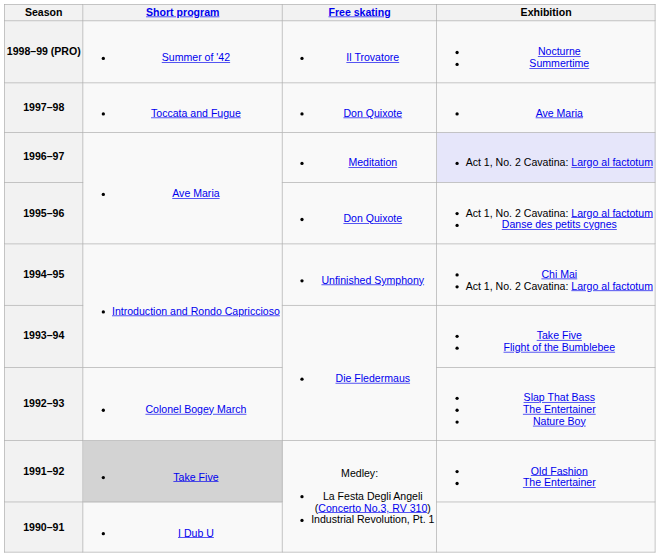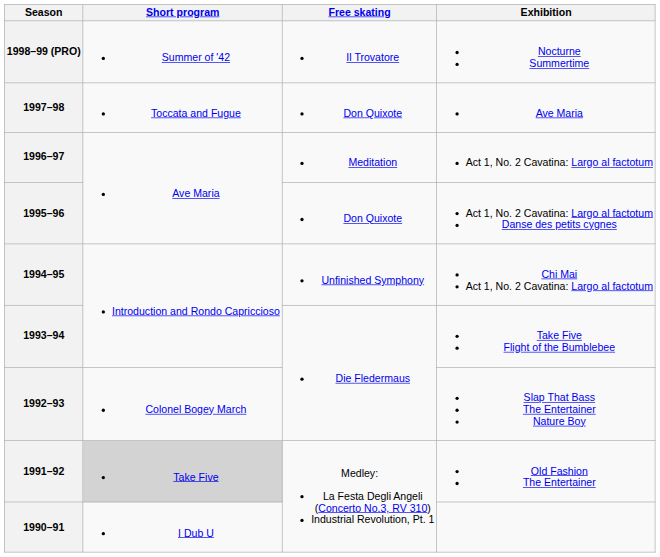(546, 163) lavender background -> (546, 163) no background
